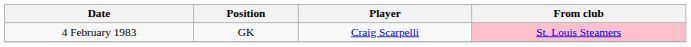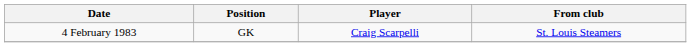(579, 32) pink background -> (579, 32) no background
